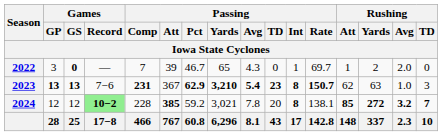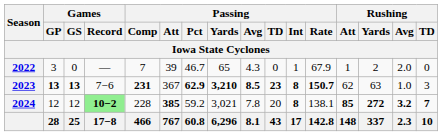(74, 67) bold -> (74, 67) normal
(321, 67) 69.7 -> (321, 67) 67.9
(253, 85) 5.4 -> (253, 85) 8.5
